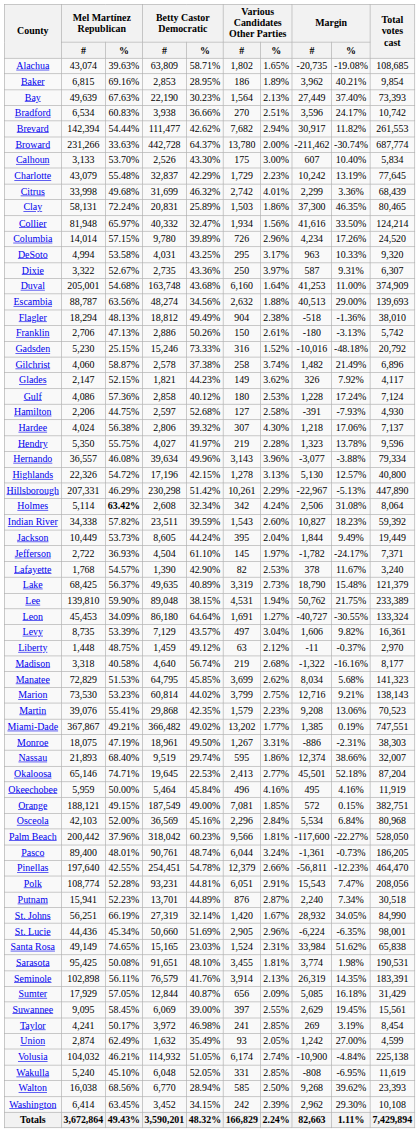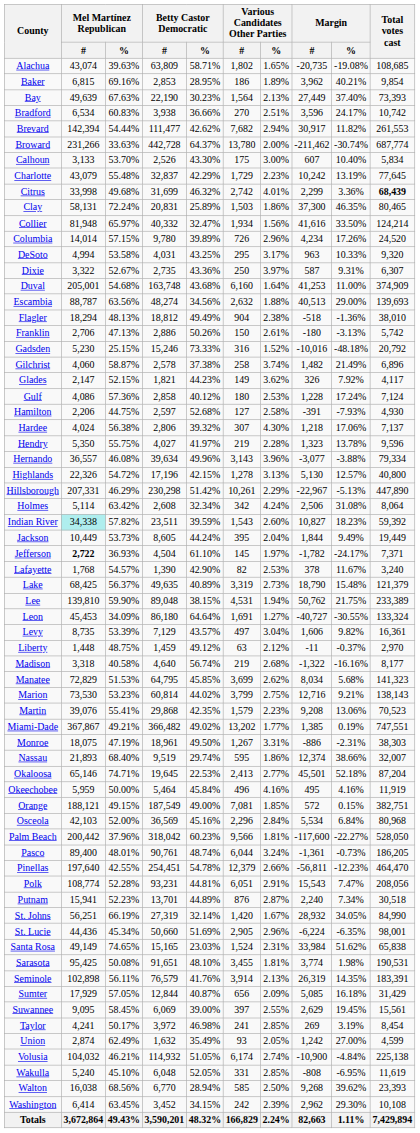(392, 192) normal -> (392, 192) bold
(124, 506) bold -> (124, 506) normal
(83, 522) no background -> (83, 522) paleturquoise background
(83, 553) normal -> (83, 553) bold
